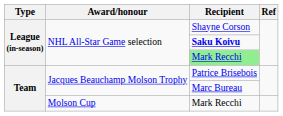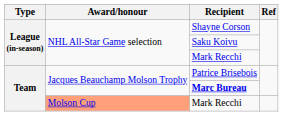(216, 42) bold -> (215, 42) normal
(217, 57) lightgreen background -> (217, 57) no background
(217, 88) normal -> (219, 88) bold
(72, 103) no background -> (72, 103) lightsalmon background
